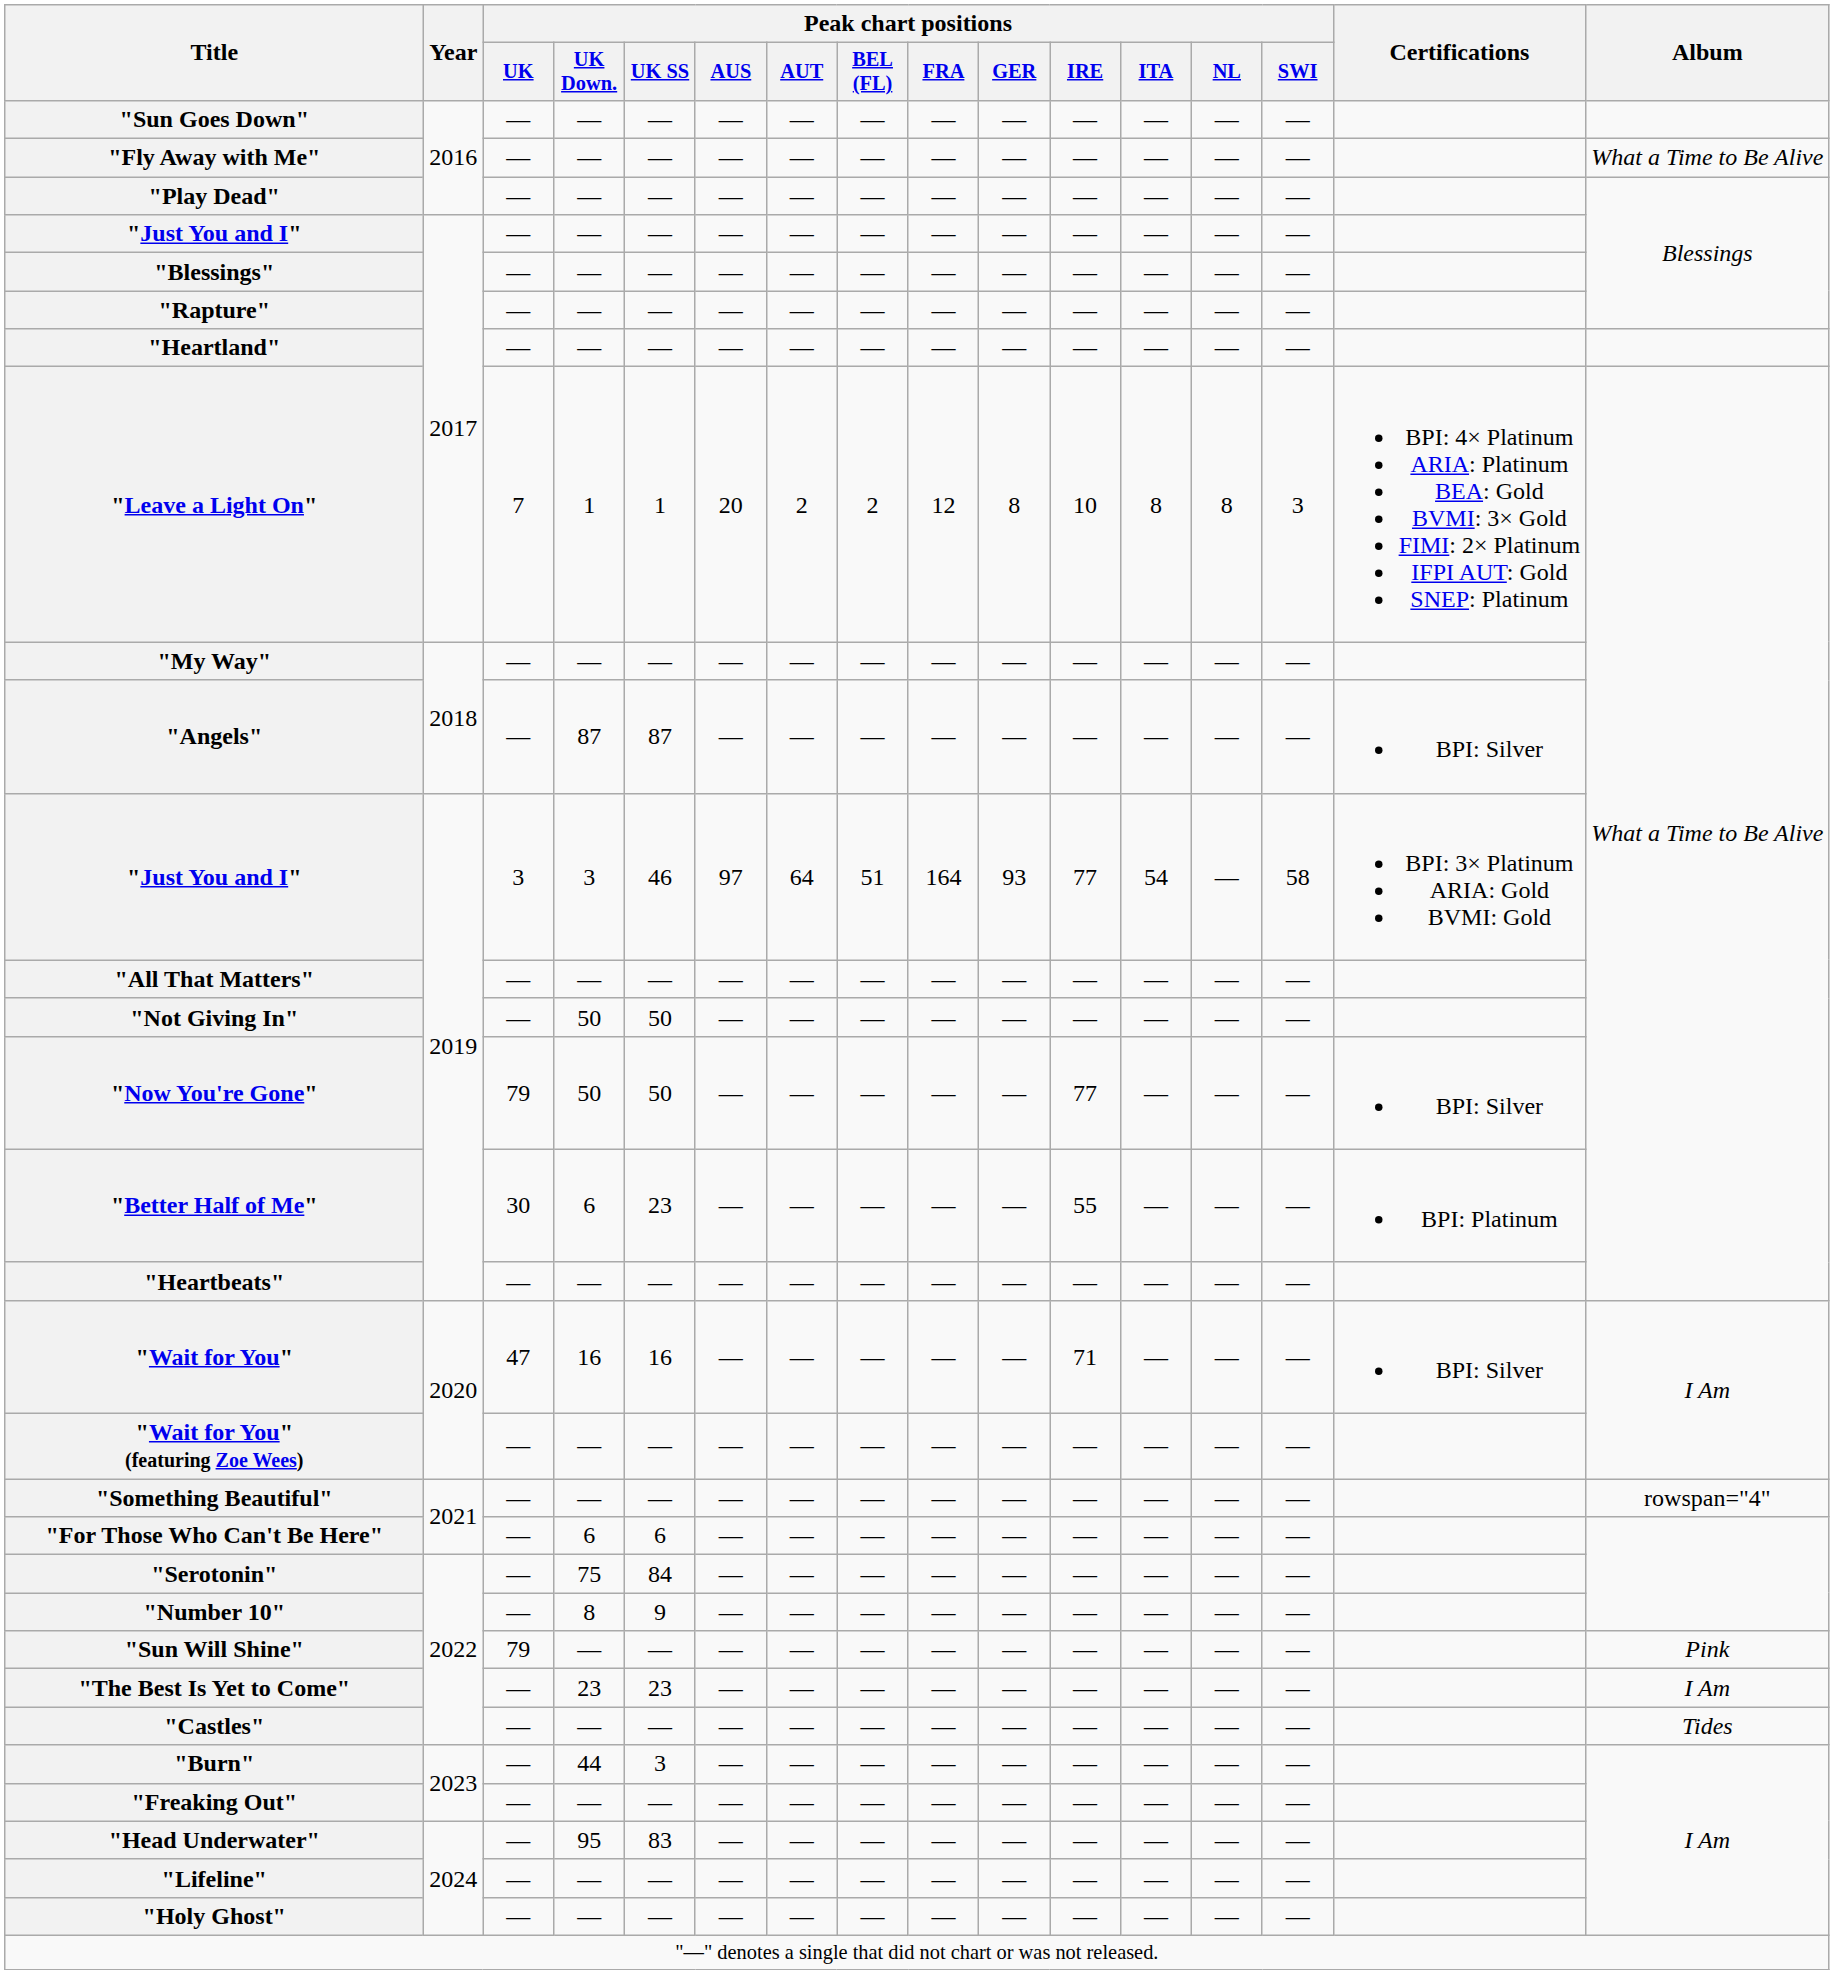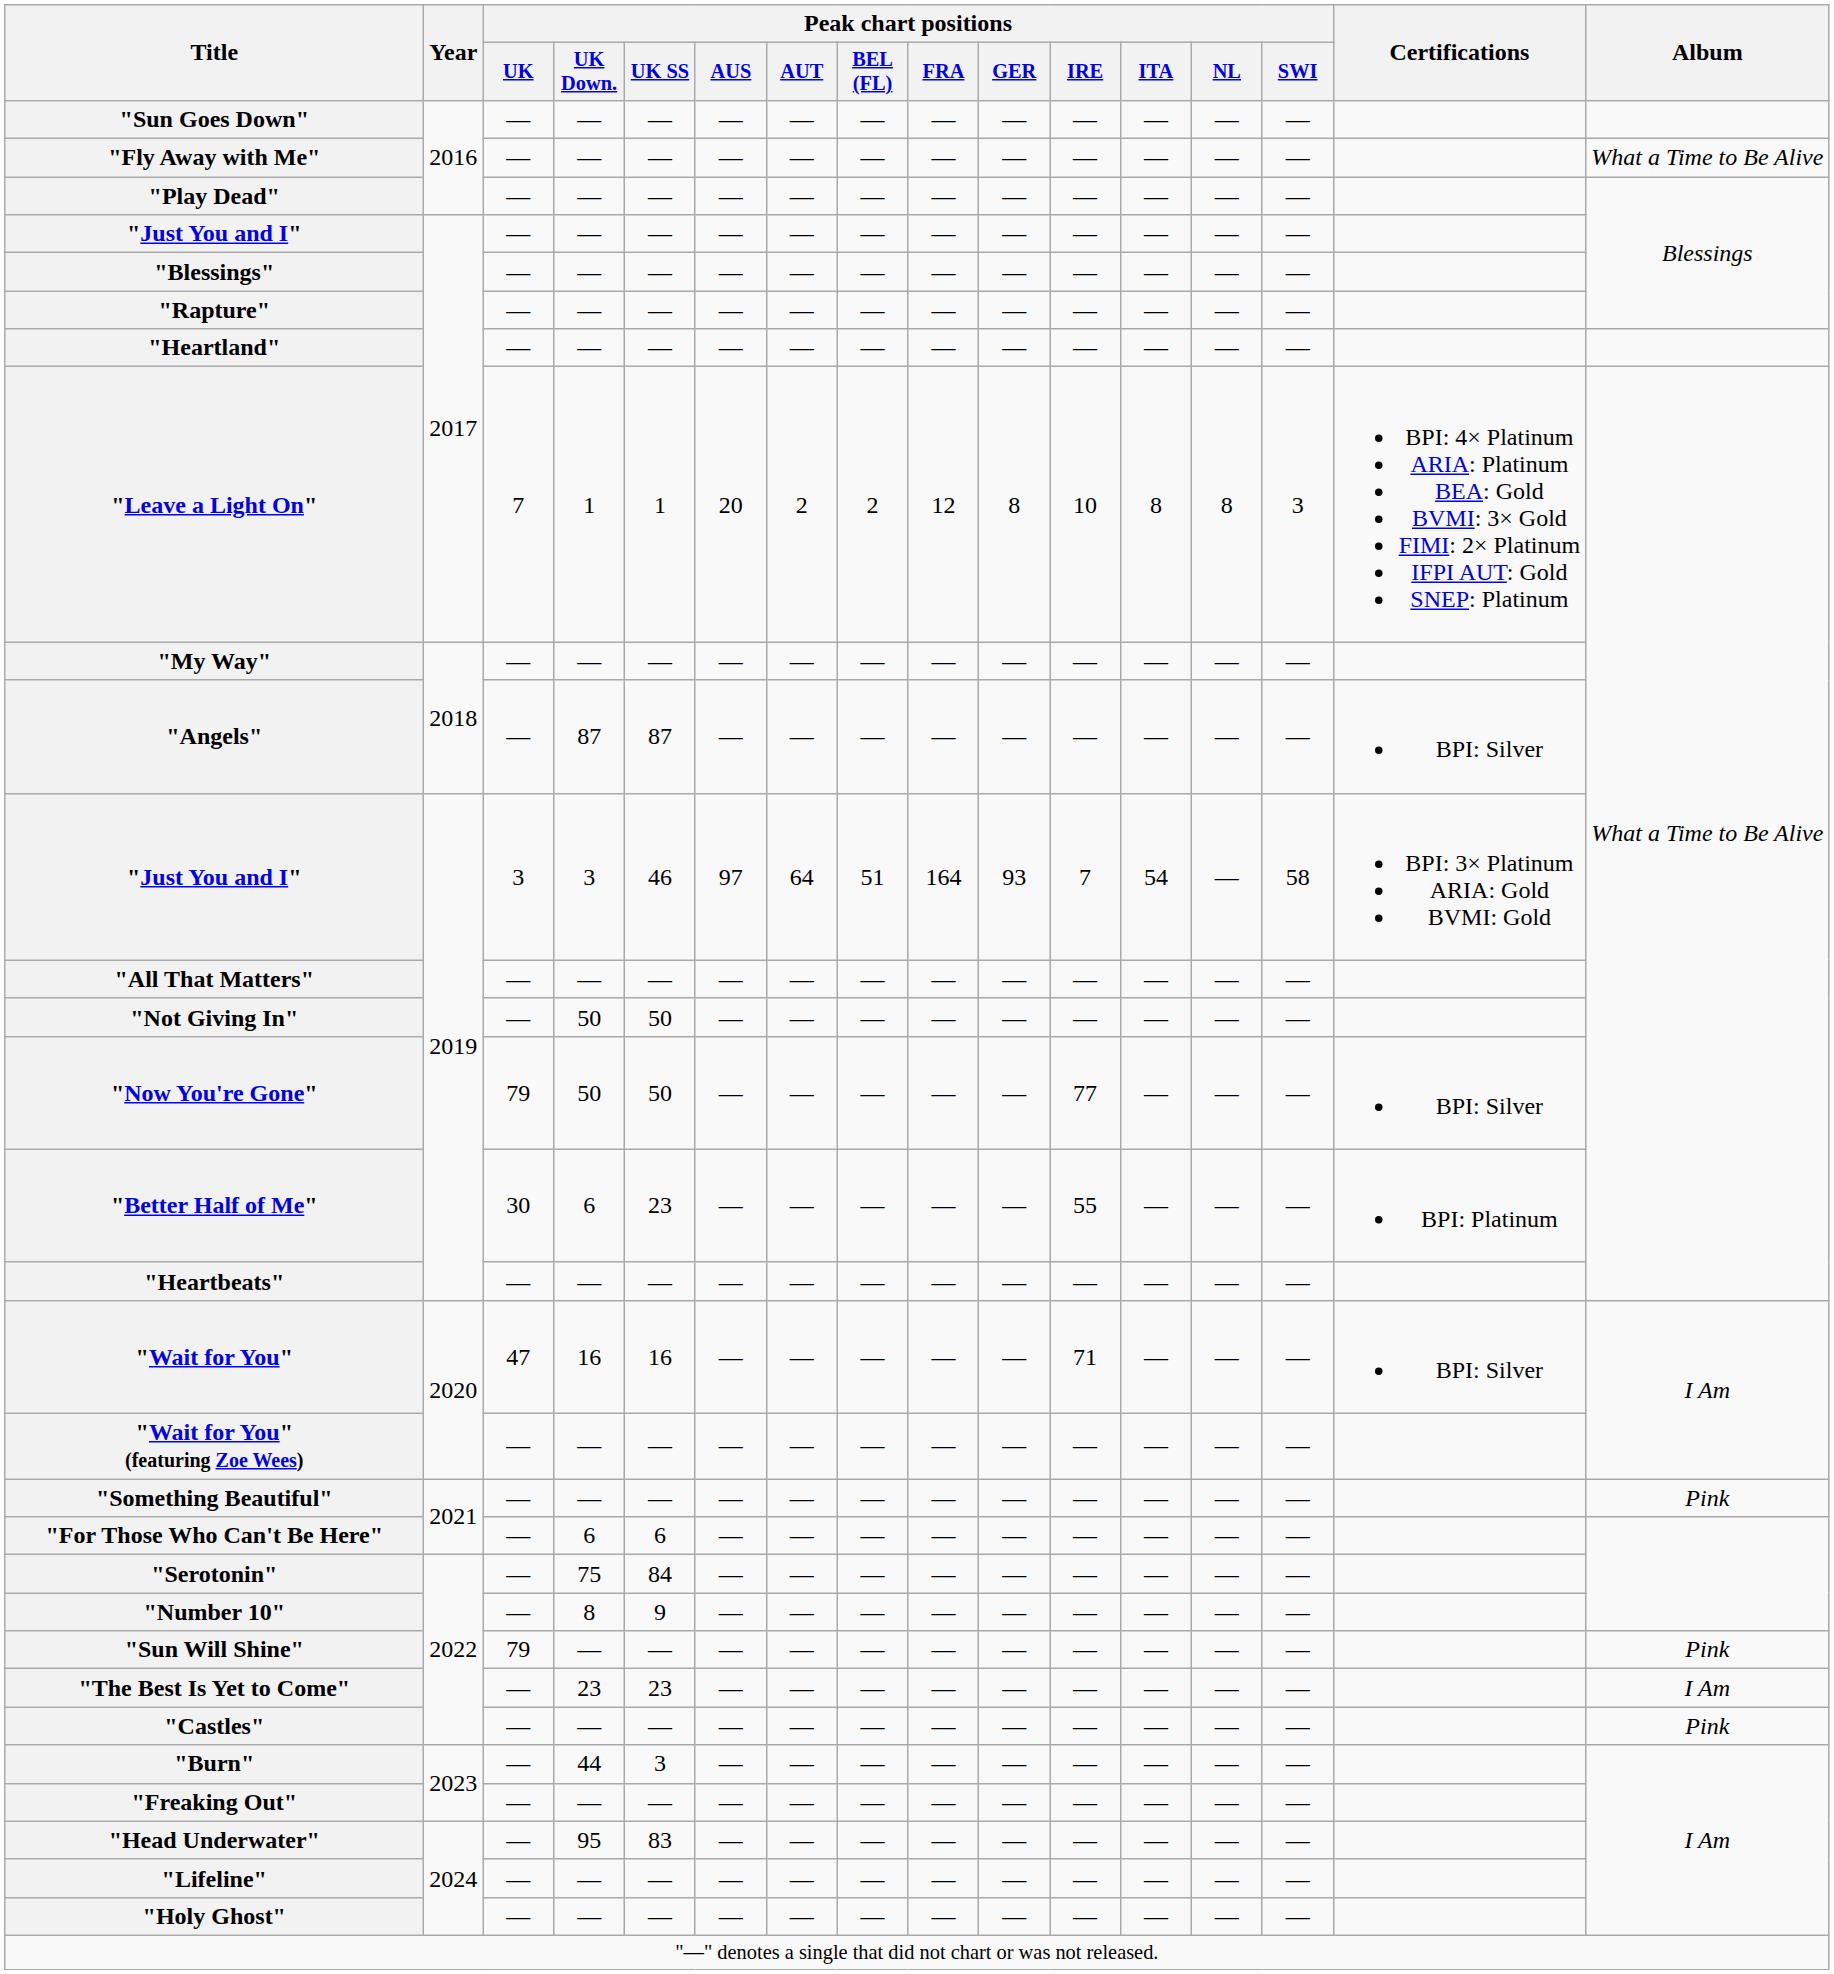(1085, 876) 77 -> (1085, 876) 7
(1707, 1497) rowspan="4" -> (1707, 1497) Pink
(1707, 1725) Tides -> (1707, 1725) Pink
